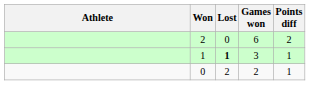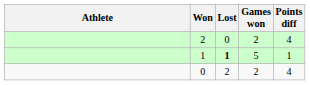(256, 39) 6 -> (256, 39) 2
(289, 39) 2 -> (289, 39) 4
(256, 55) 3 -> (256, 55) 5
(289, 71) 1 -> (289, 71) 4
